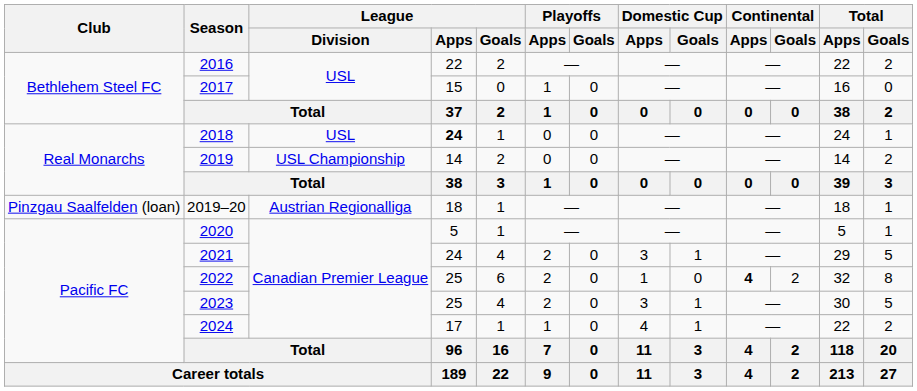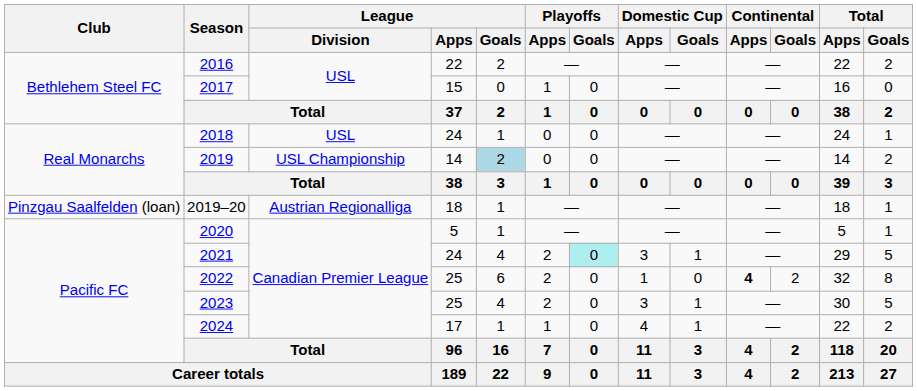(454, 135) bold -> (454, 135) normal
(501, 159) no background -> (501, 159) lightblue background
(594, 254) no background -> (594, 254) paleturquoise background
